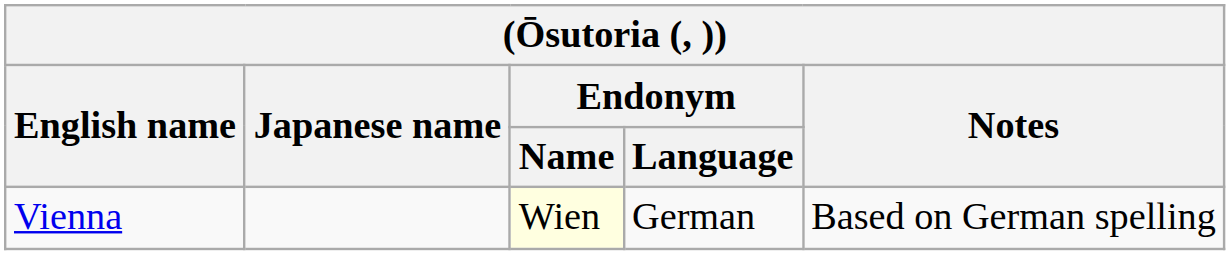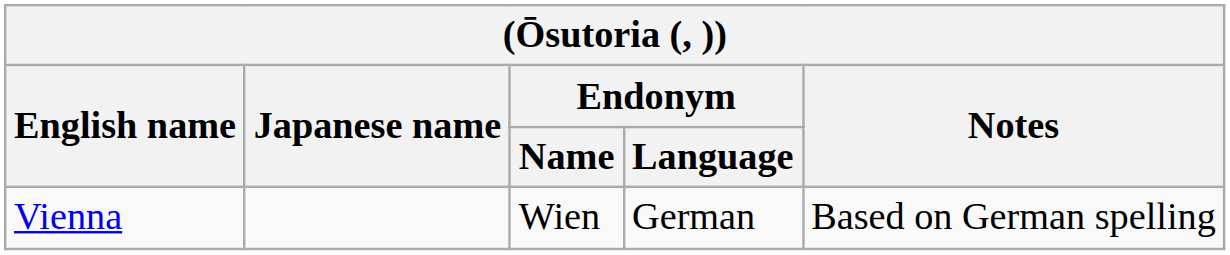(560, 216) lightyellow background -> (560, 216) no background
